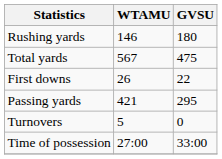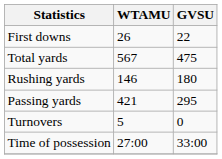rows swapped: (39, 79) <-> (46, 36)
